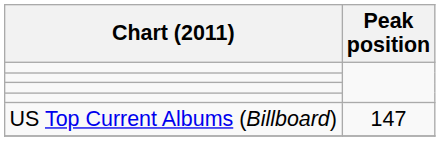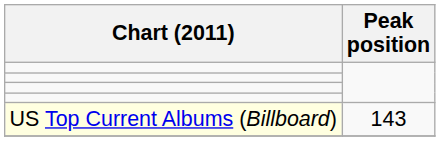(173, 119) no background -> (173, 119) lightyellow background
(389, 119) 147 -> (389, 119) 143
